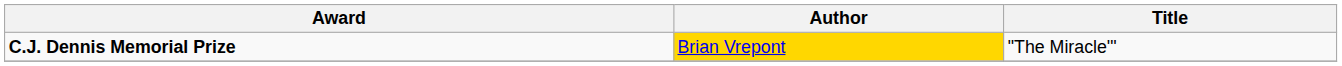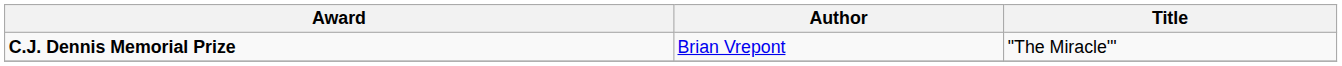(731, 46) gold background -> (731, 46) no background
